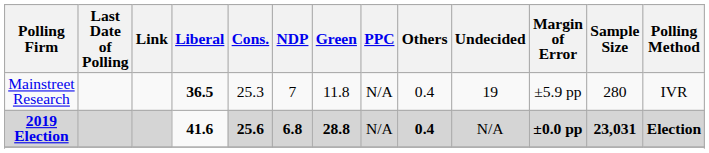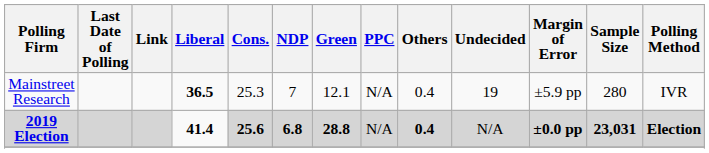(336, 91) 11.8 -> (336, 91) 12.1
(200, 129) 41.6 -> (200, 129) 41.4
